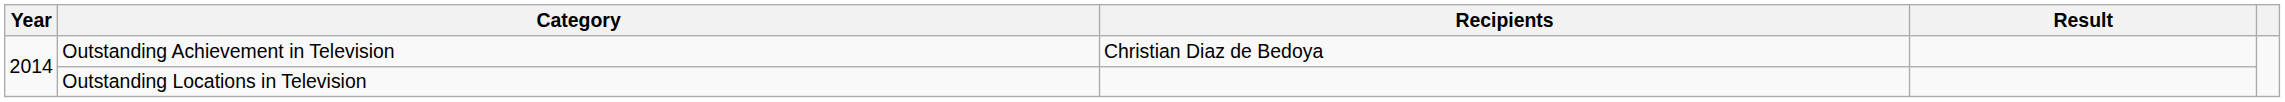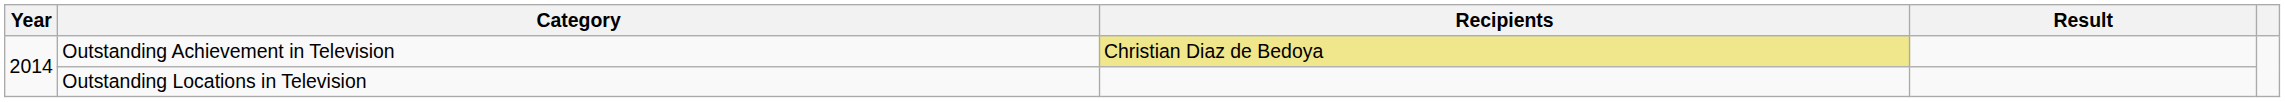(1214, 51) no background -> (1214, 51) khaki background
